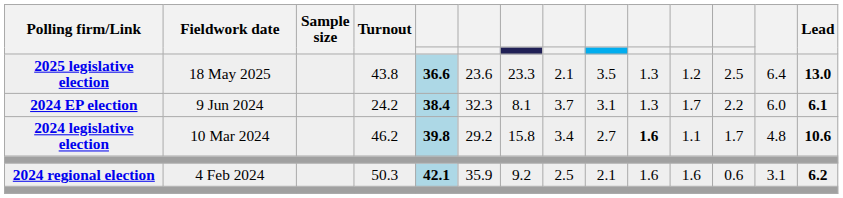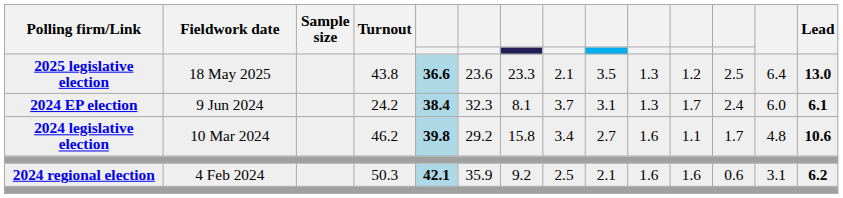(734, 105) 2.2 -> (734, 105) 2.4
(649, 136) bold -> (649, 136) normal
